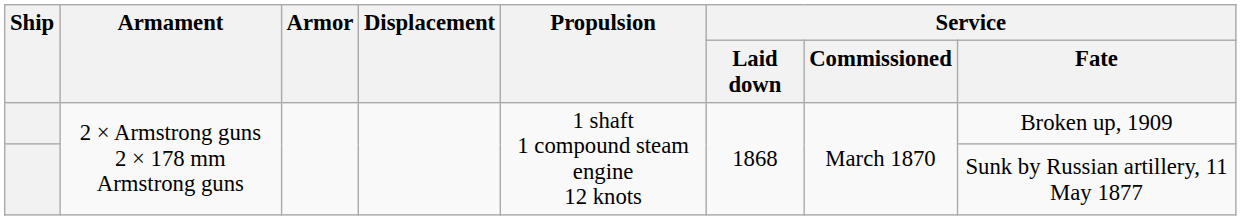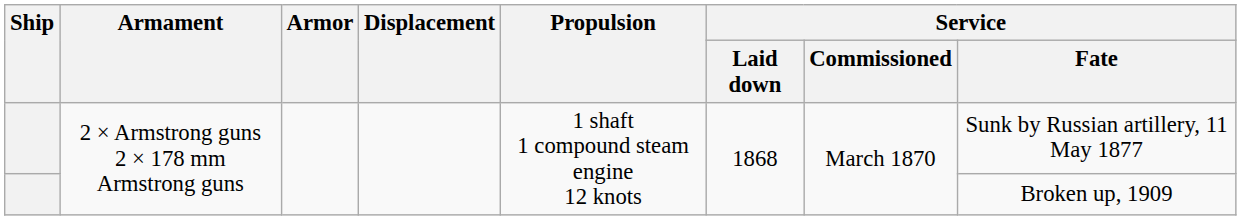(1096, 122) Broken up, 1909 -> (1096, 137) Sunk by Russian artillery, 11 May 1877
(1096, 179) Sunk by Russian artillery, 11 May 1877 -> (1096, 194) Broken up, 1909
